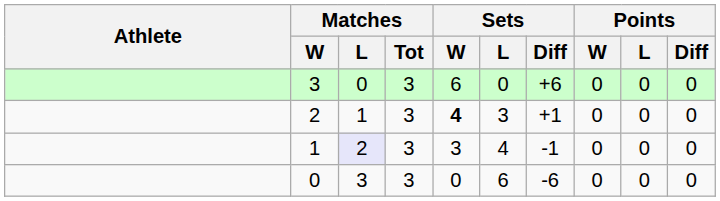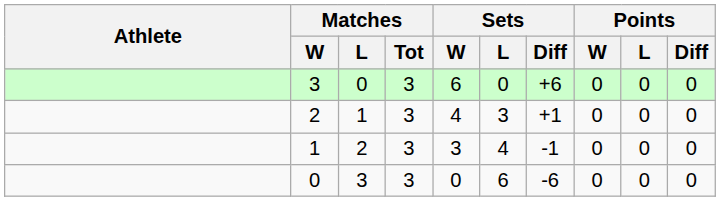(456, 116) bold -> (456, 116) normal
(362, 148) lavender background -> (362, 148) no background
